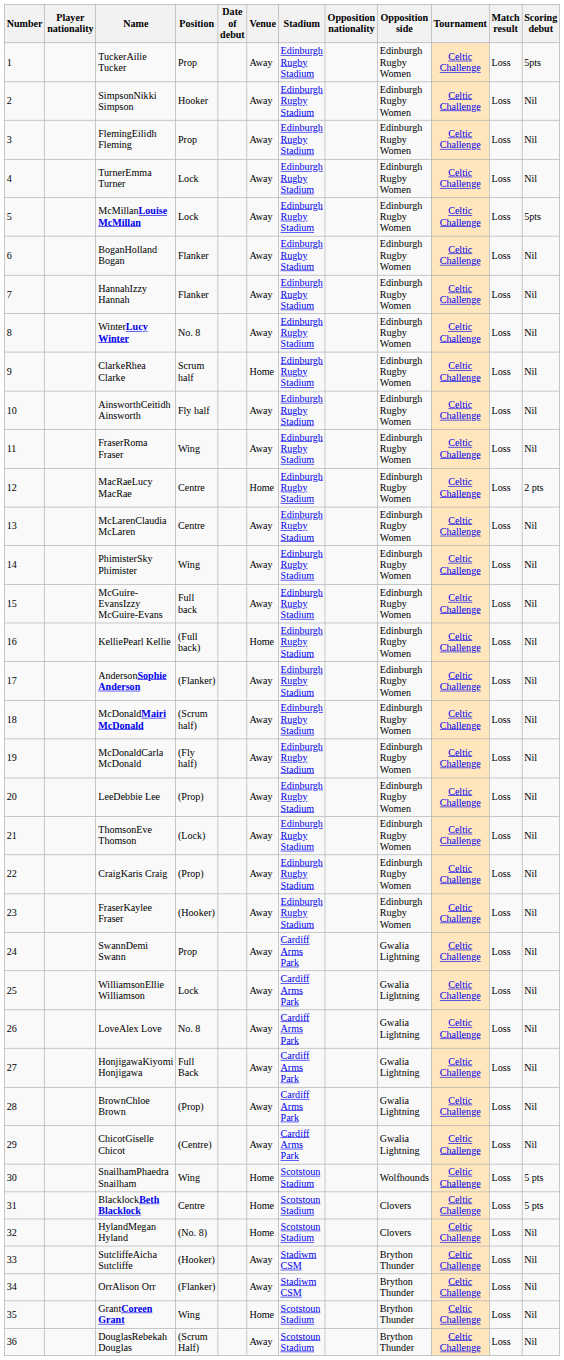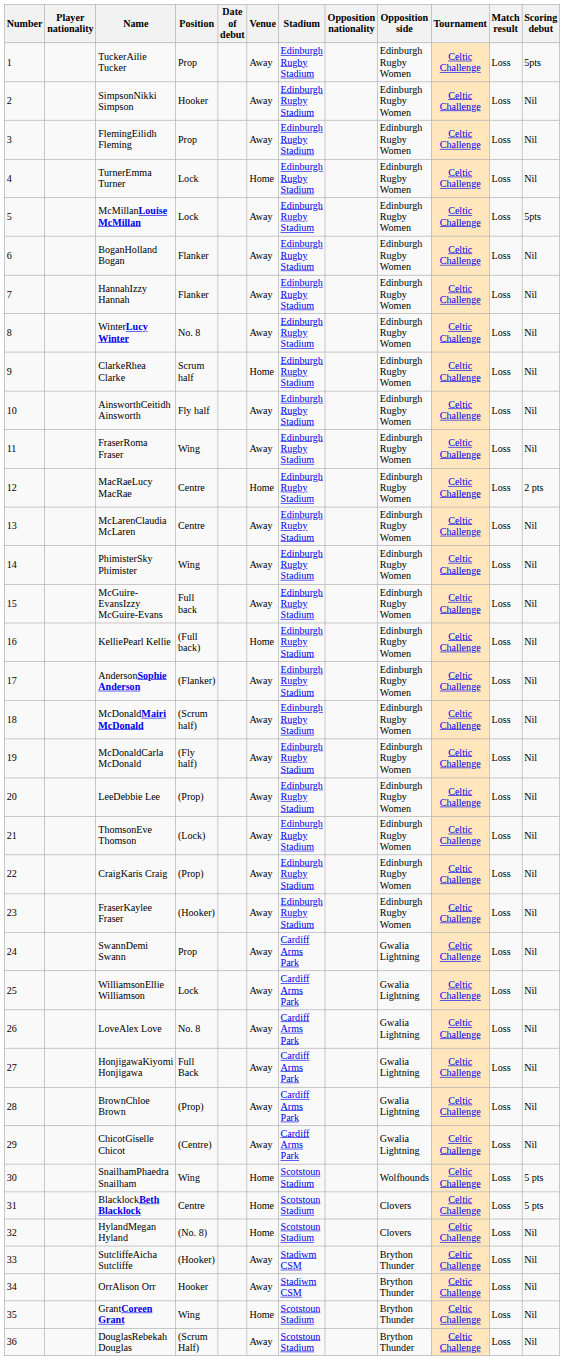(261, 178) Away -> (262, 178) Home
(197, 1287) (Flanker) -> (193, 1287) Hooker
